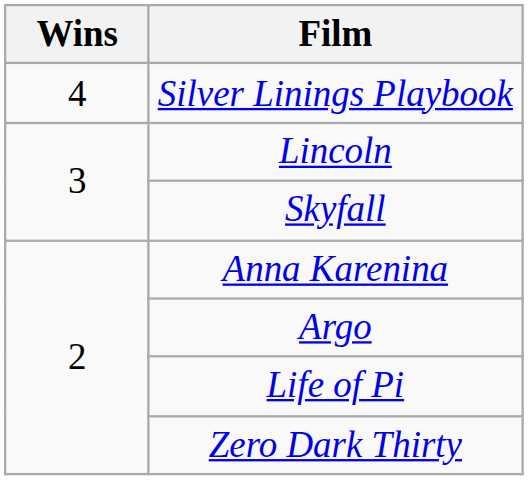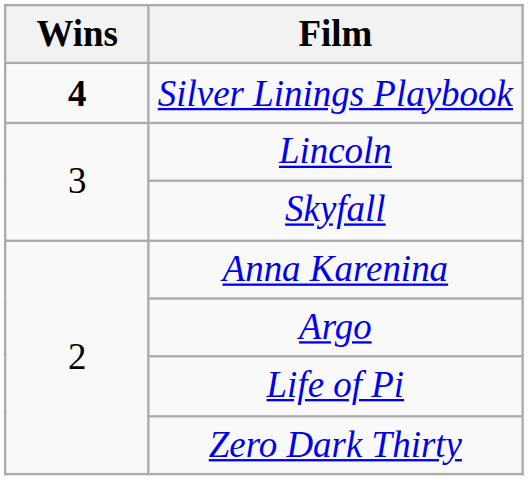(77, 92) normal -> (77, 92) bold
